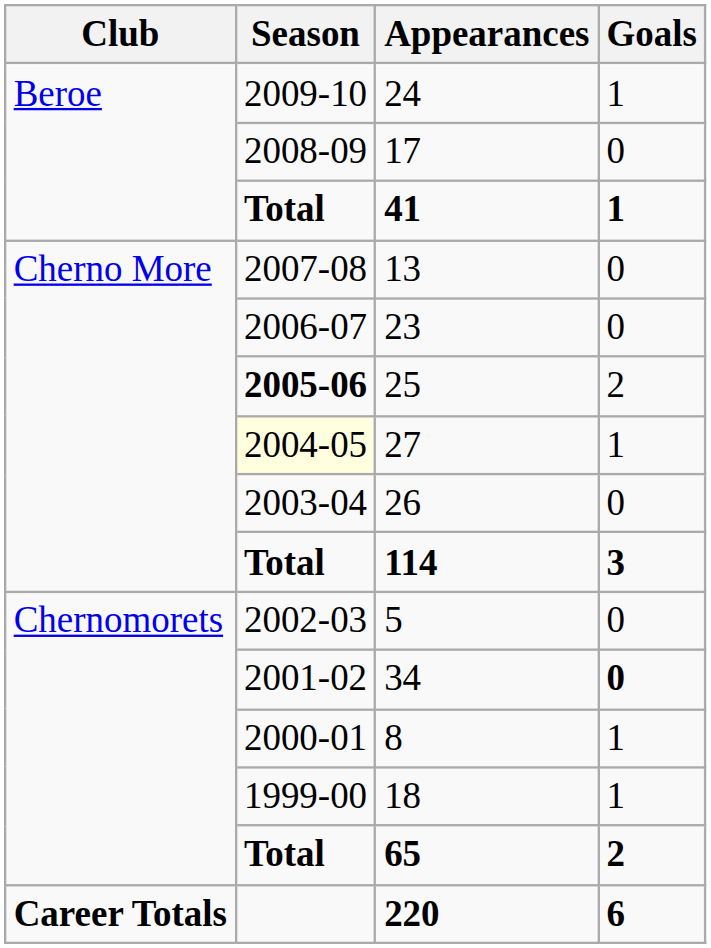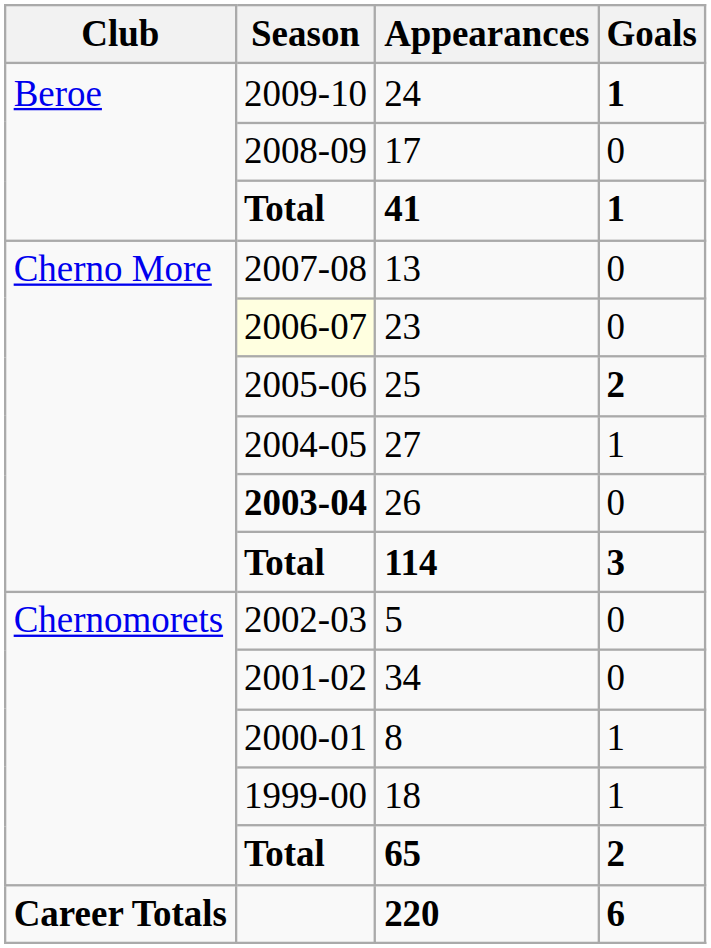(616, 92) normal -> (616, 92) bold
(306, 326) no background -> (306, 326) lightyellow background
(306, 385) bold -> (306, 385) normal
(616, 385) normal -> (616, 385) bold
(306, 444) lightyellow background -> (306, 444) no background
(306, 502) normal -> (306, 502) bold
(616, 678) bold -> (616, 678) normal
